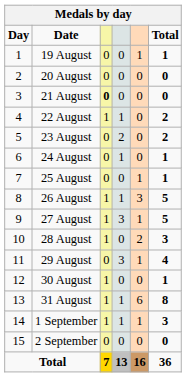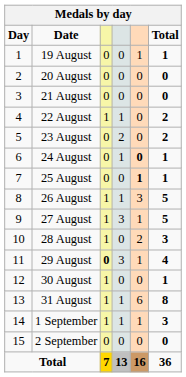(106, 96) bold -> (106, 96) normal
(140, 158) normal -> (140, 158) bold
(140, 178) normal -> (140, 178) bold
(106, 260) normal -> (106, 260) bold
